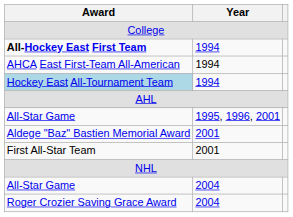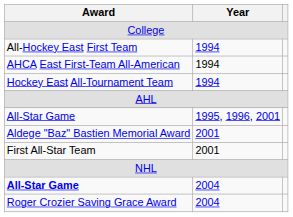(77, 47) bold -> (72, 47) normal
(90, 82) lightblue background -> (90, 82) no background
(41, 185) normal -> (43, 185) bold
